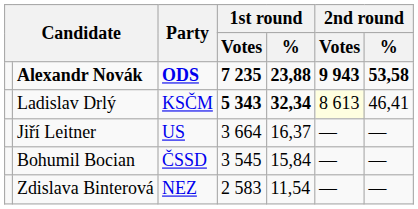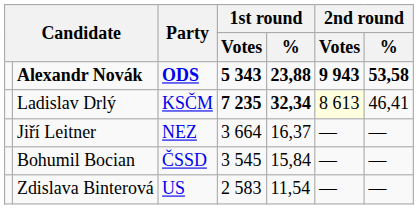(241, 75) 7 235 -> (241, 75) 5 343
(241, 103) 5 343 -> (241, 103) 7 235
(174, 132) US -> (179, 132) NEZ
(179, 189) NEZ -> (174, 189) US
